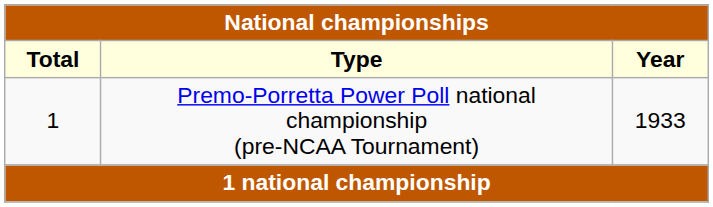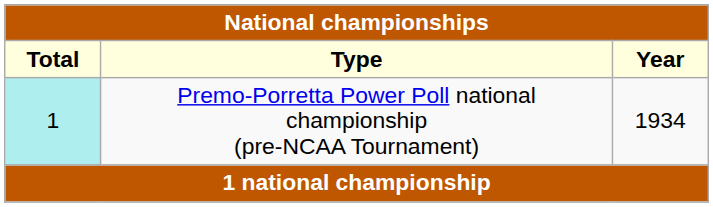(53, 120) no background -> (53, 120) paleturquoise background
(660, 120) 1933 -> (660, 120) 1934
